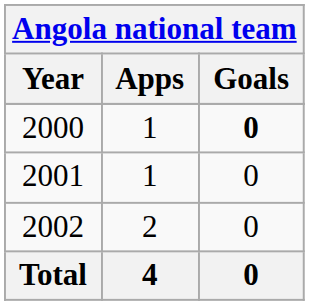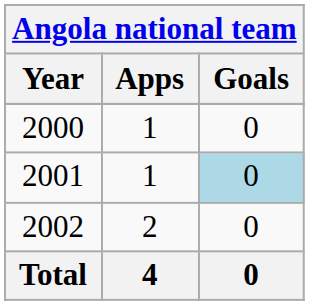(251, 127) bold -> (251, 127) normal
(251, 176) no background -> (251, 176) lightblue background
